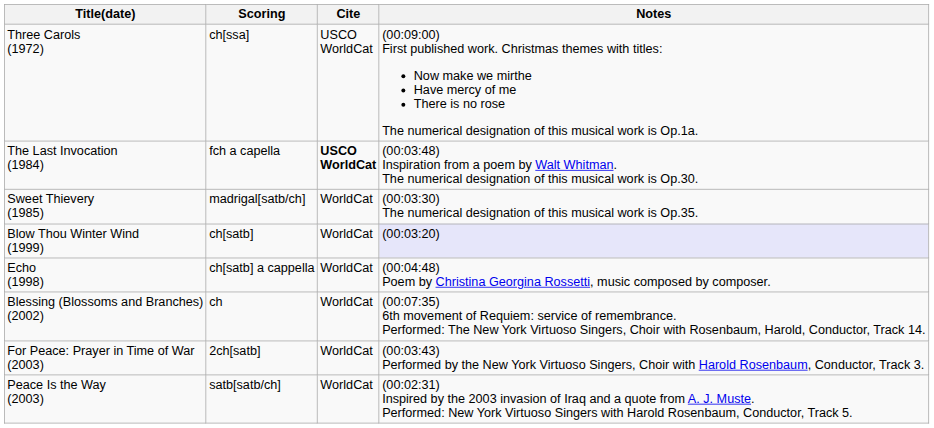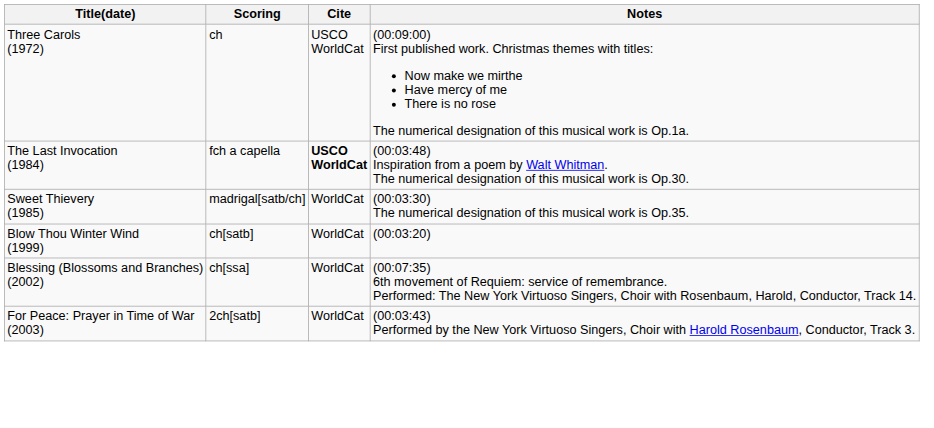(229, 34) ch[ssa] -> (216, 34) ch
(411, 233) lavender background -> (402, 233) no background
- row: (26, 275)
(216, 302) ch -> (229, 268) ch[ssa]
- row: (57, 392)
